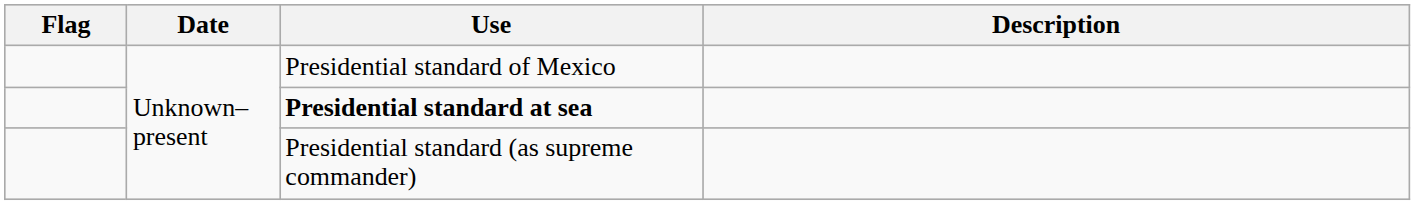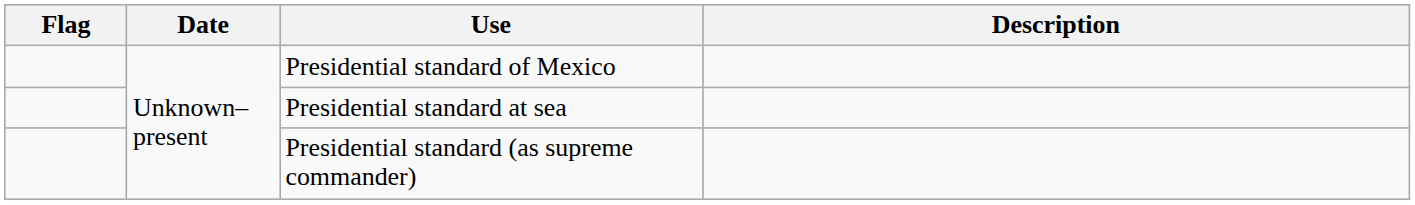(439, 107) bold -> (426, 107) normal
